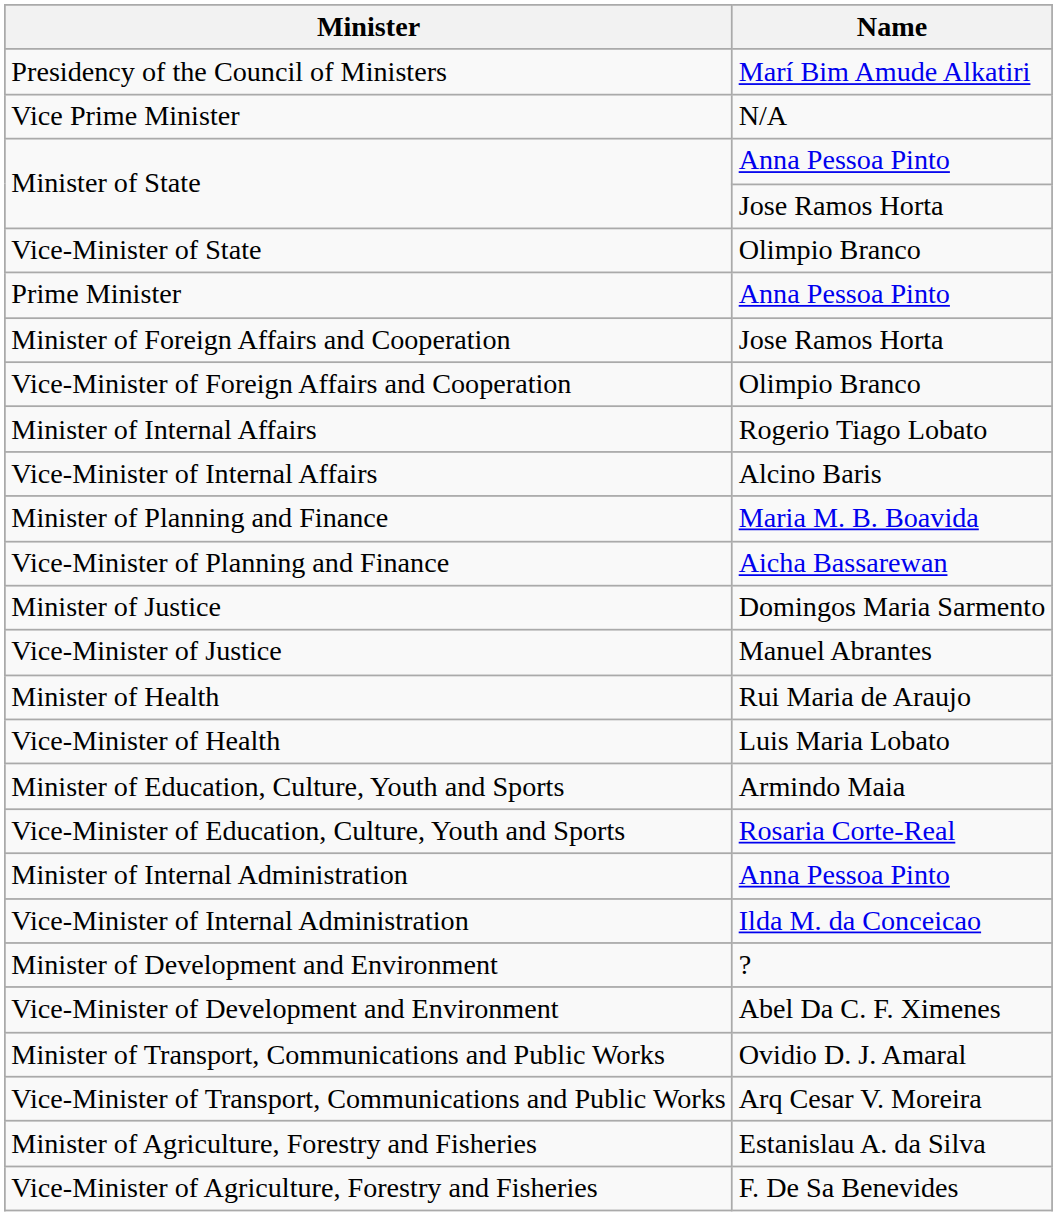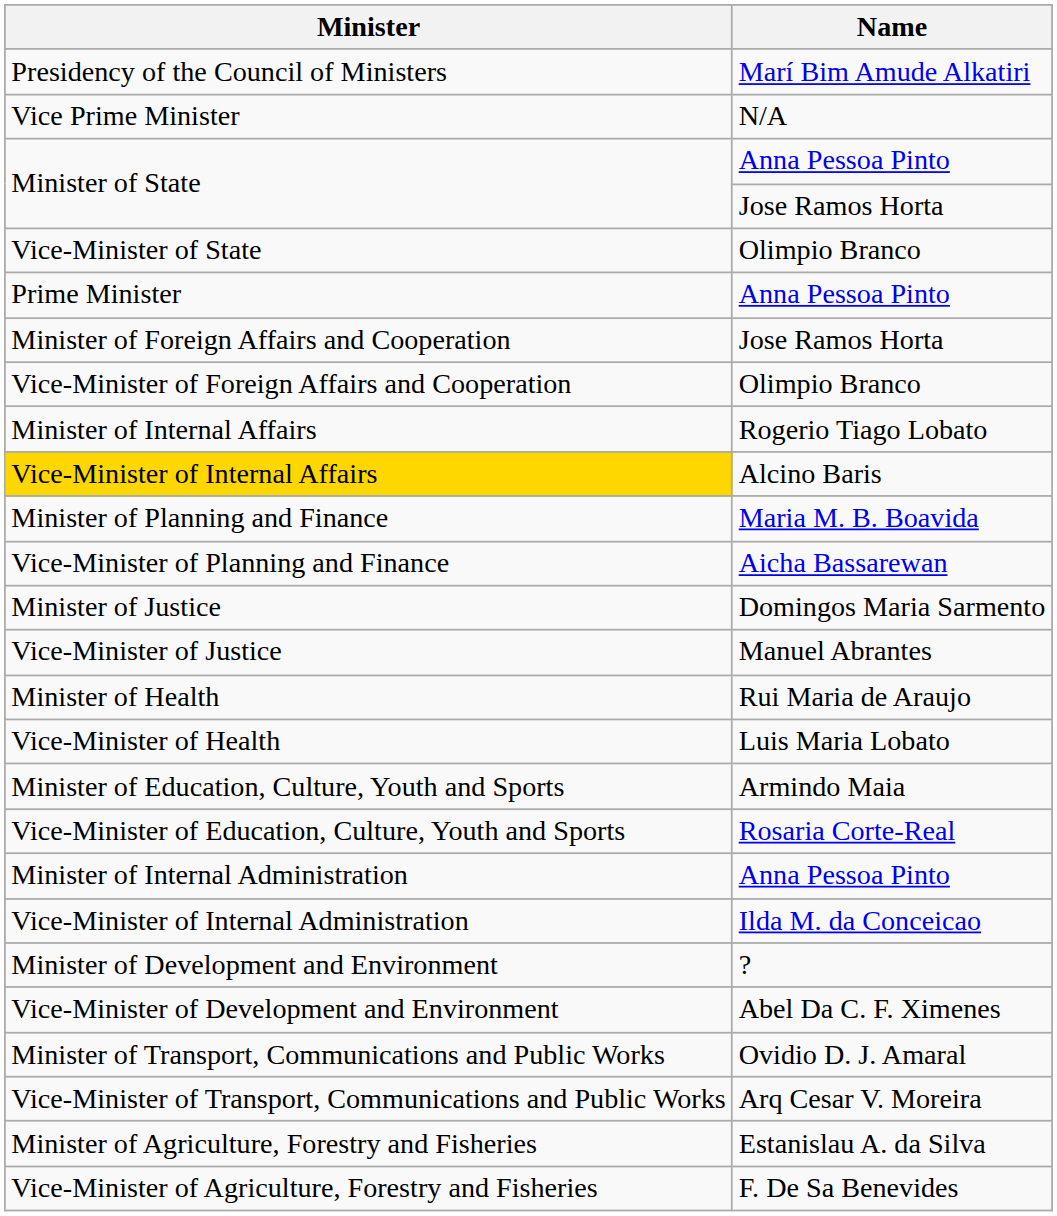(194, 473) no background -> (194, 473) gold background
